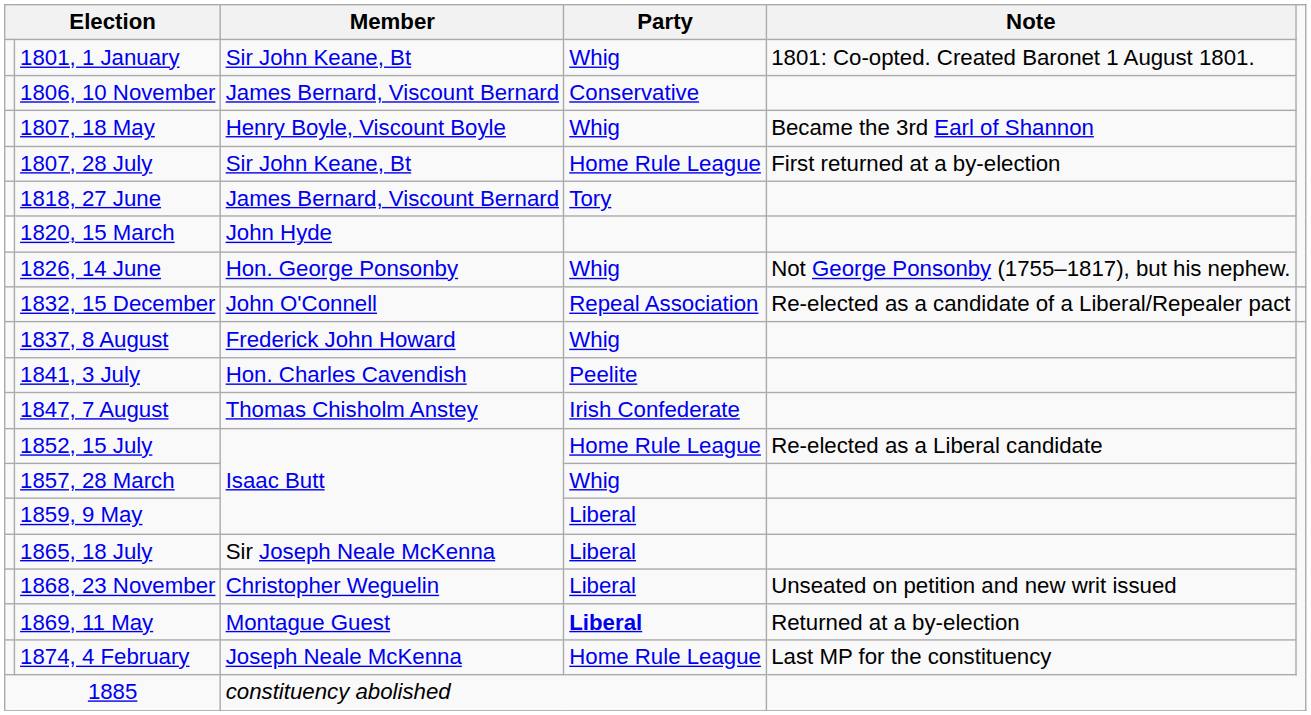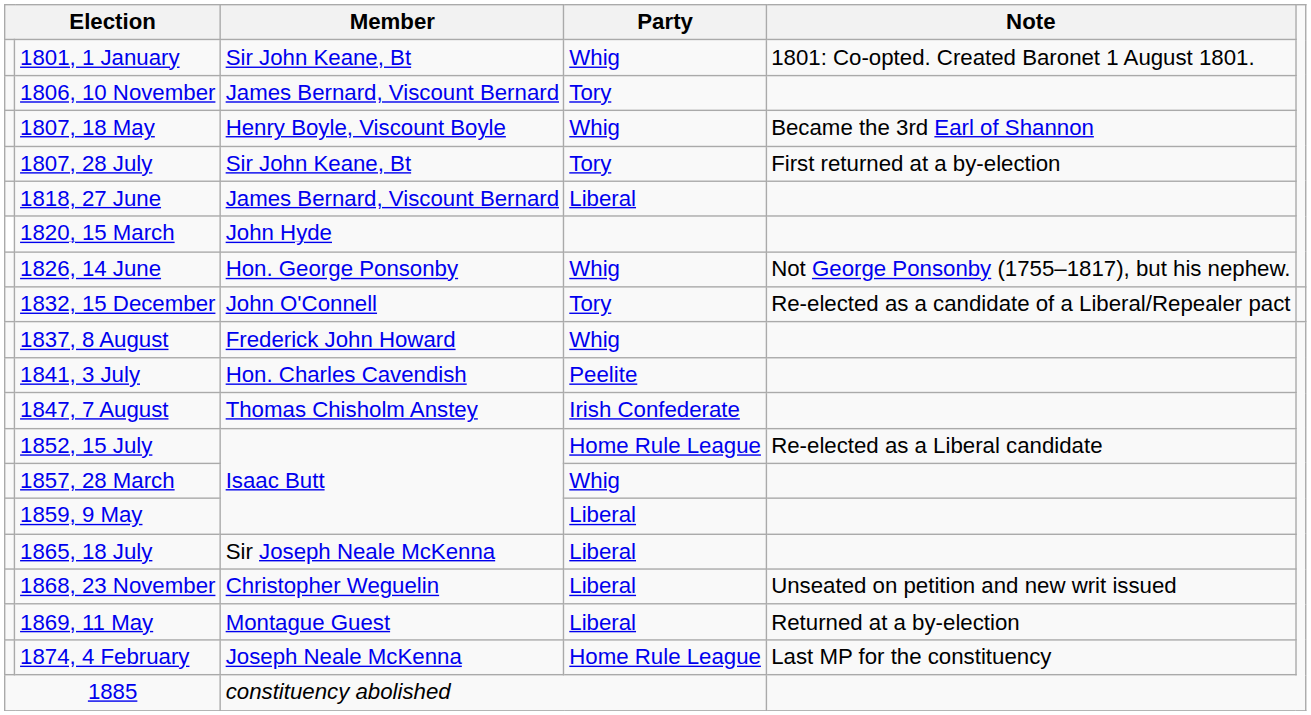(634, 92) Conservative -> (590, 92) Tory
(665, 163) Home Rule League -> (590, 163) Tory
(590, 198) Tory -> (603, 198) Liberal
(664, 304) Repeal Association -> (590, 304) Tory
(606, 621) bold -> (603, 621) normal
